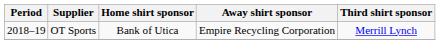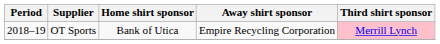(386, 30) no background -> (386, 30) pink background
